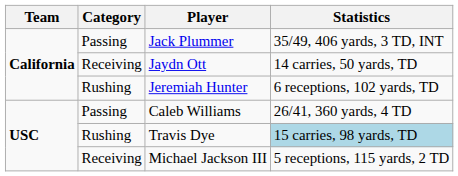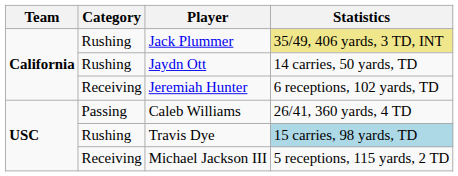(104, 40) Passing -> (106, 40) Rushing
(359, 40) no background -> (359, 40) khaki background
(112, 64) Receiving -> (106, 64) Rushing
(106, 87) Rushing -> (112, 87) Receiving
